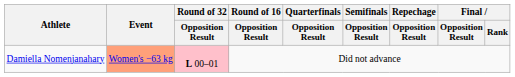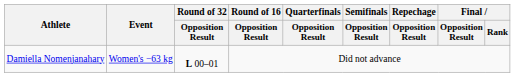(141, 59) lightsalmon background -> (141, 59) no background
(202, 65) pink background -> (202, 65) no background
